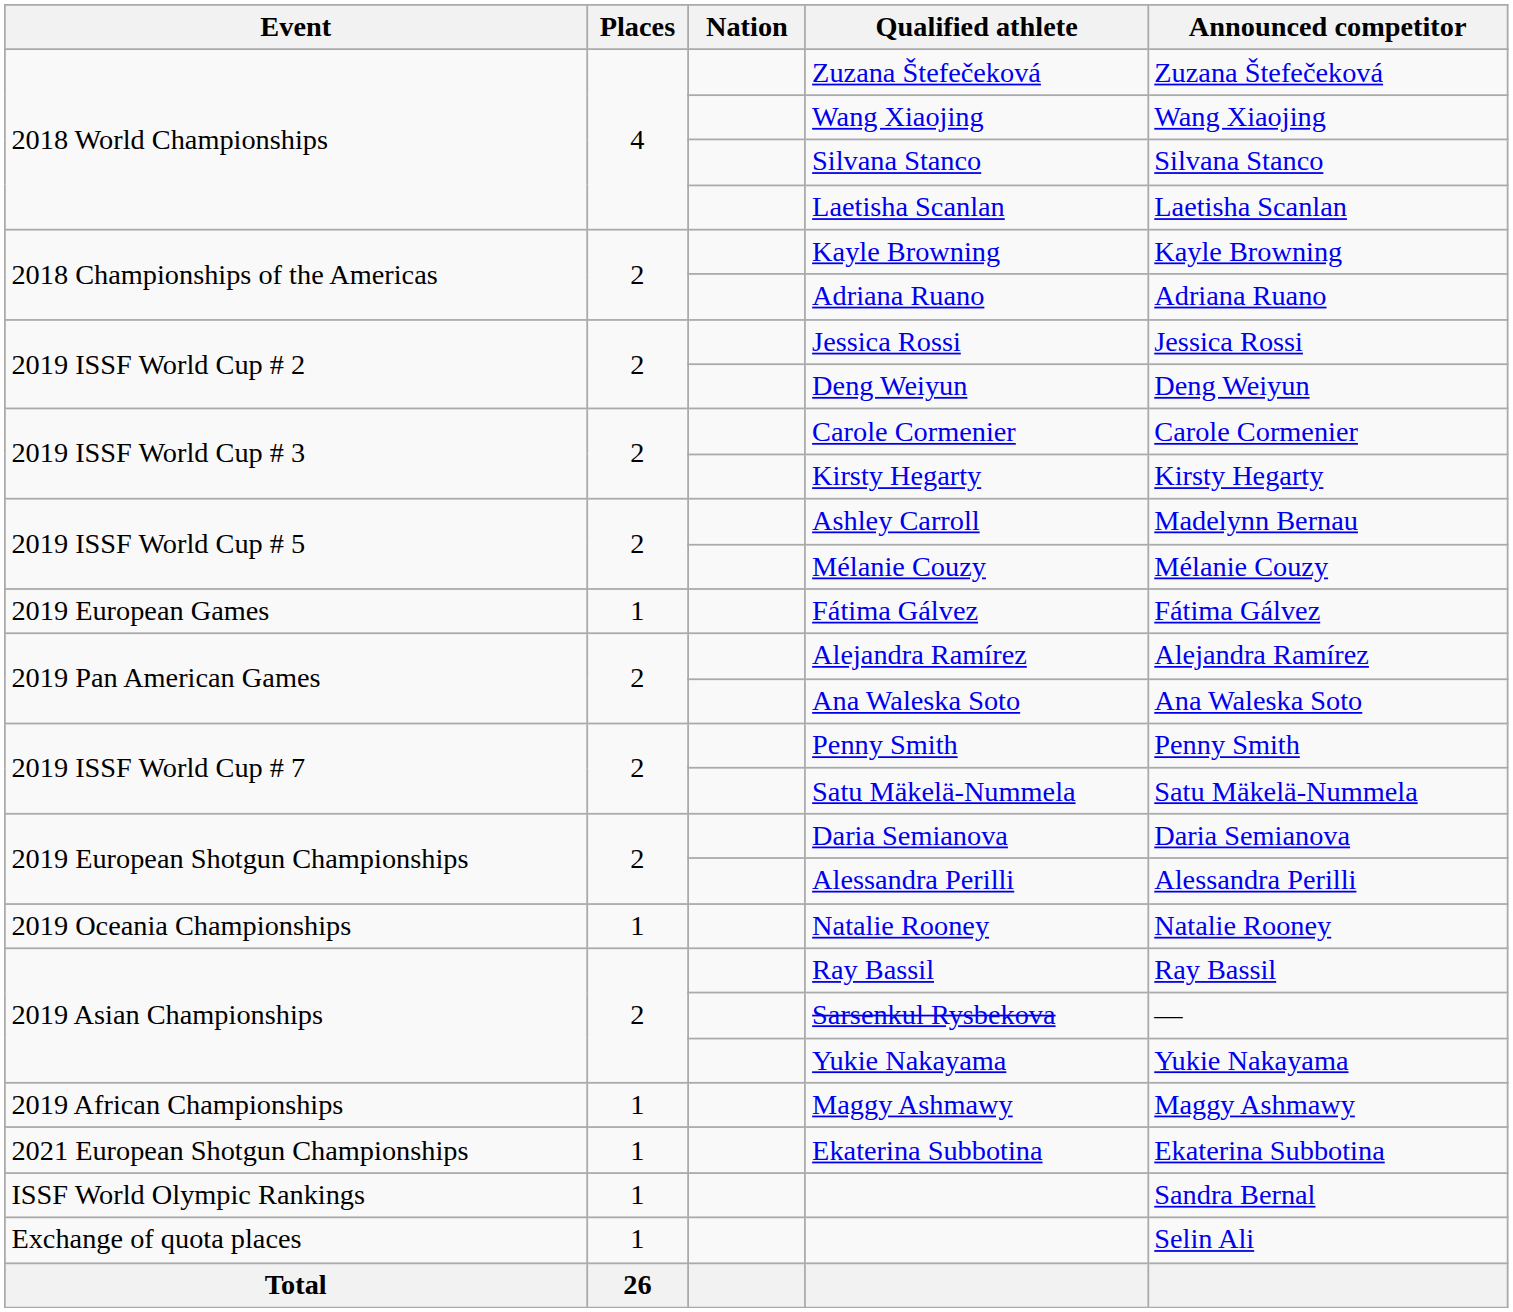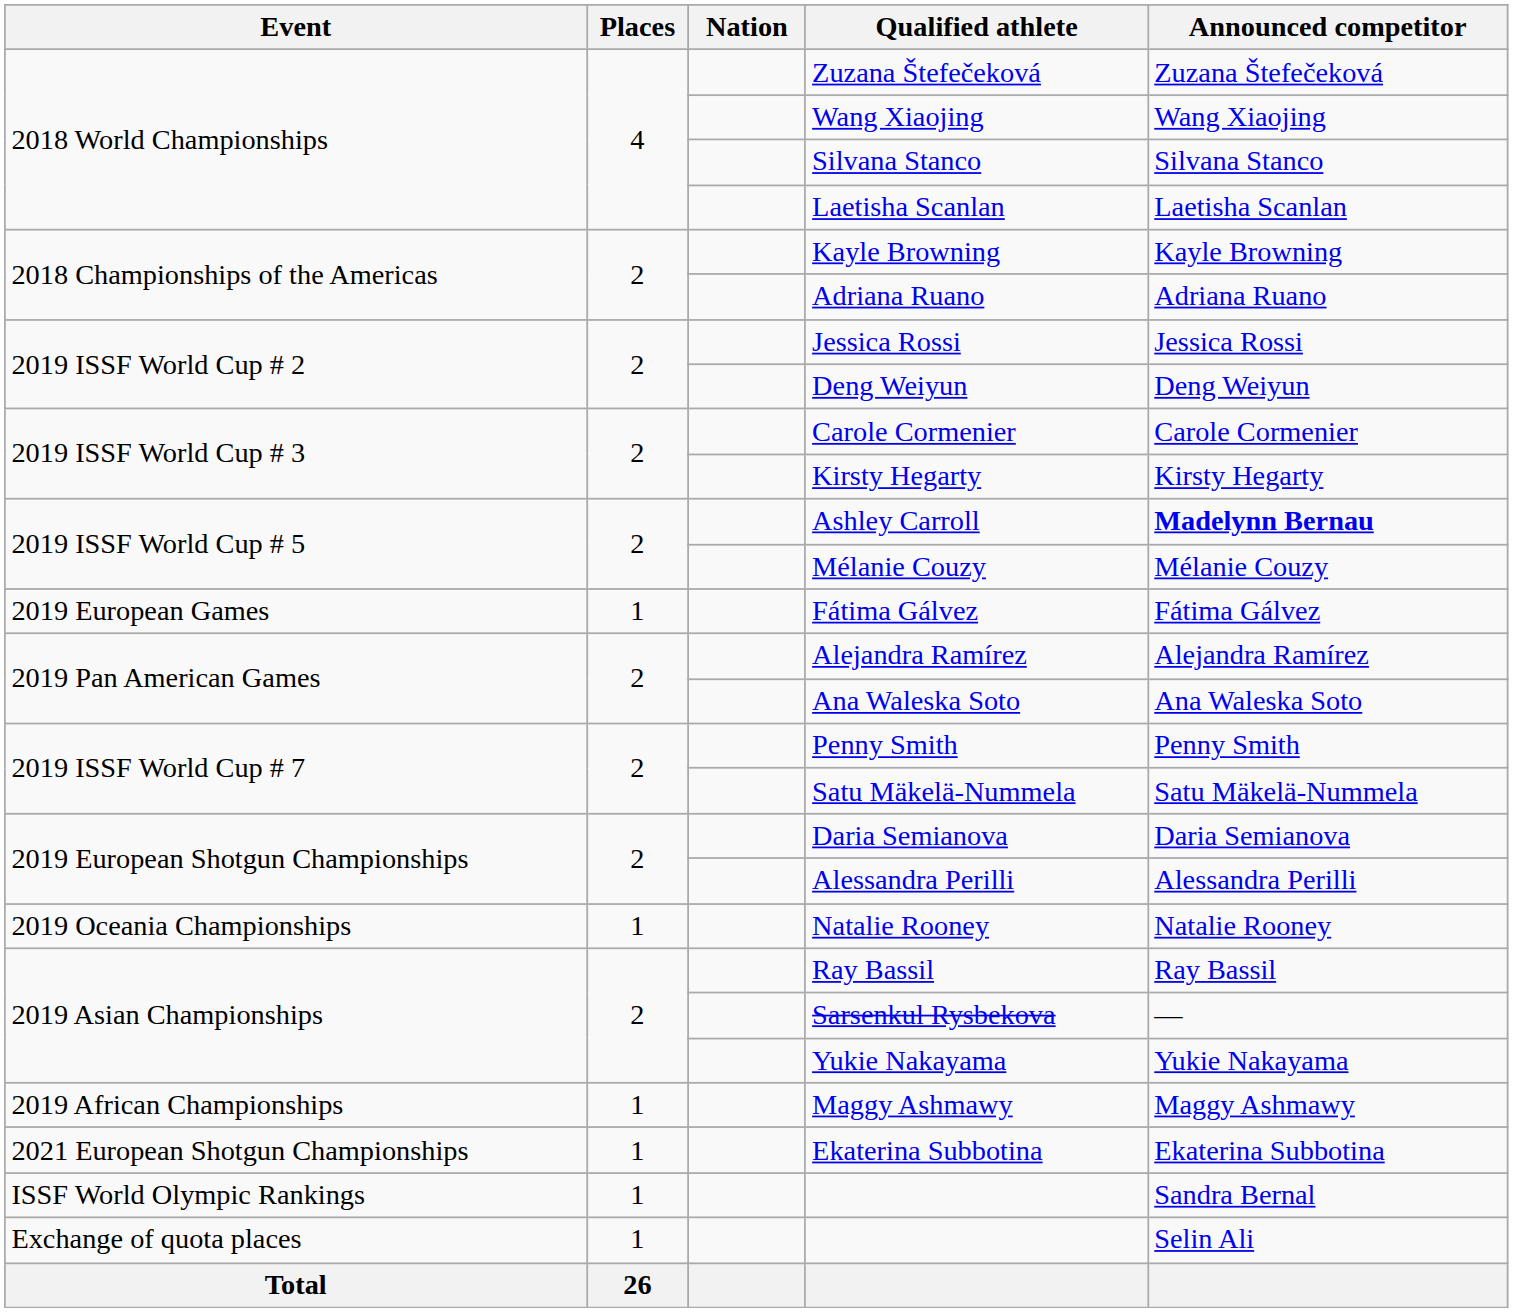(1256, 521) normal -> (1264, 521) bold
